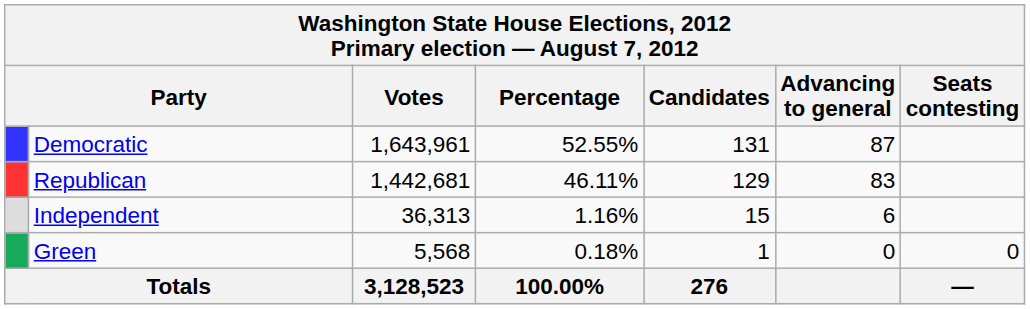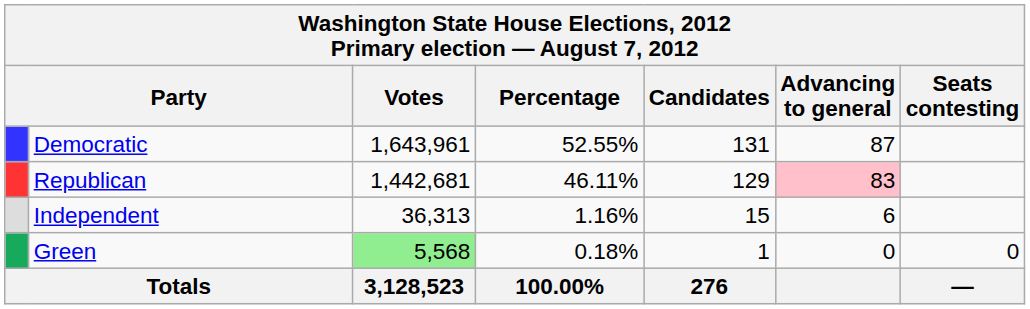(883, 180) no background -> (883, 180) pink background
(442, 251) no background -> (442, 251) lightgreen background
